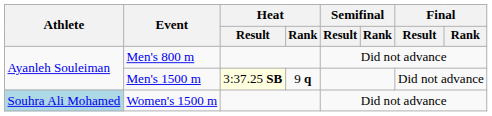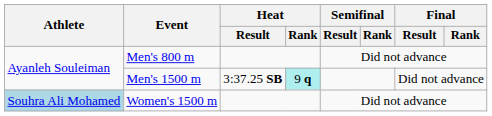(253, 79) lightyellow background -> (253, 79) no background
(303, 79) no background -> (303, 79) paleturquoise background
